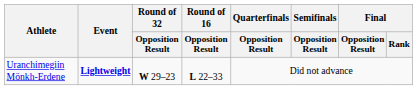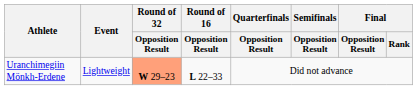(105, 71) bold -> (106, 71) normal
(157, 77) no background -> (157, 77) lightsalmon background
